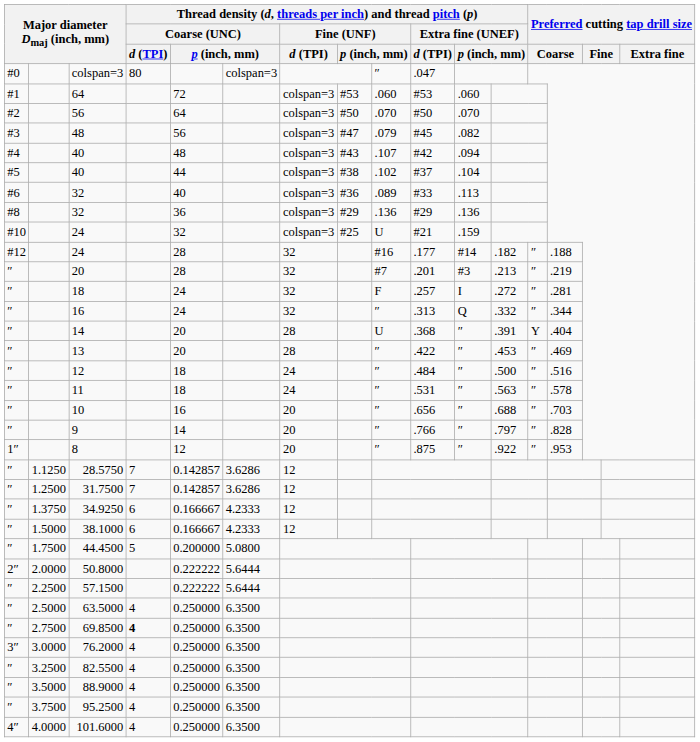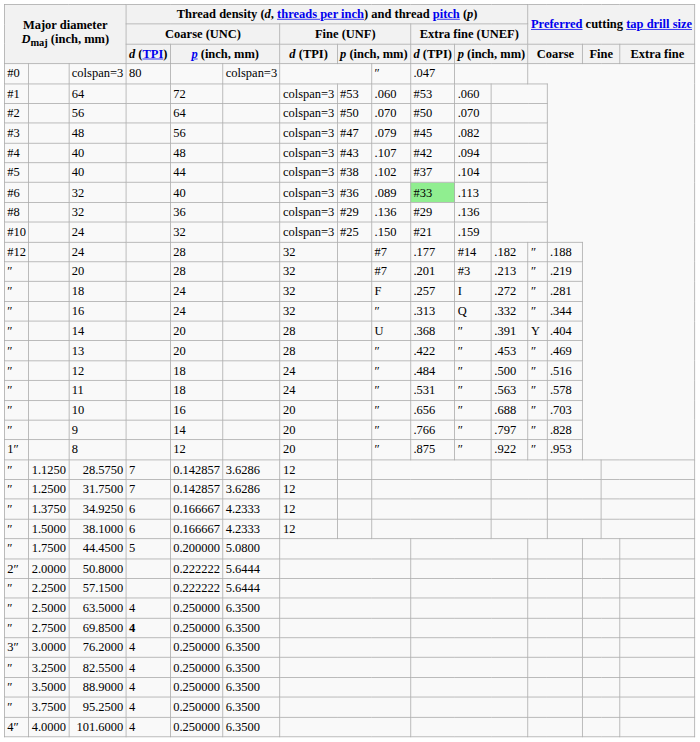(423, 192) no background -> (423, 192) lightgreen background
(379, 232) U -> (385, 232) .150
(384, 251) #16 -> (381, 251) #7
